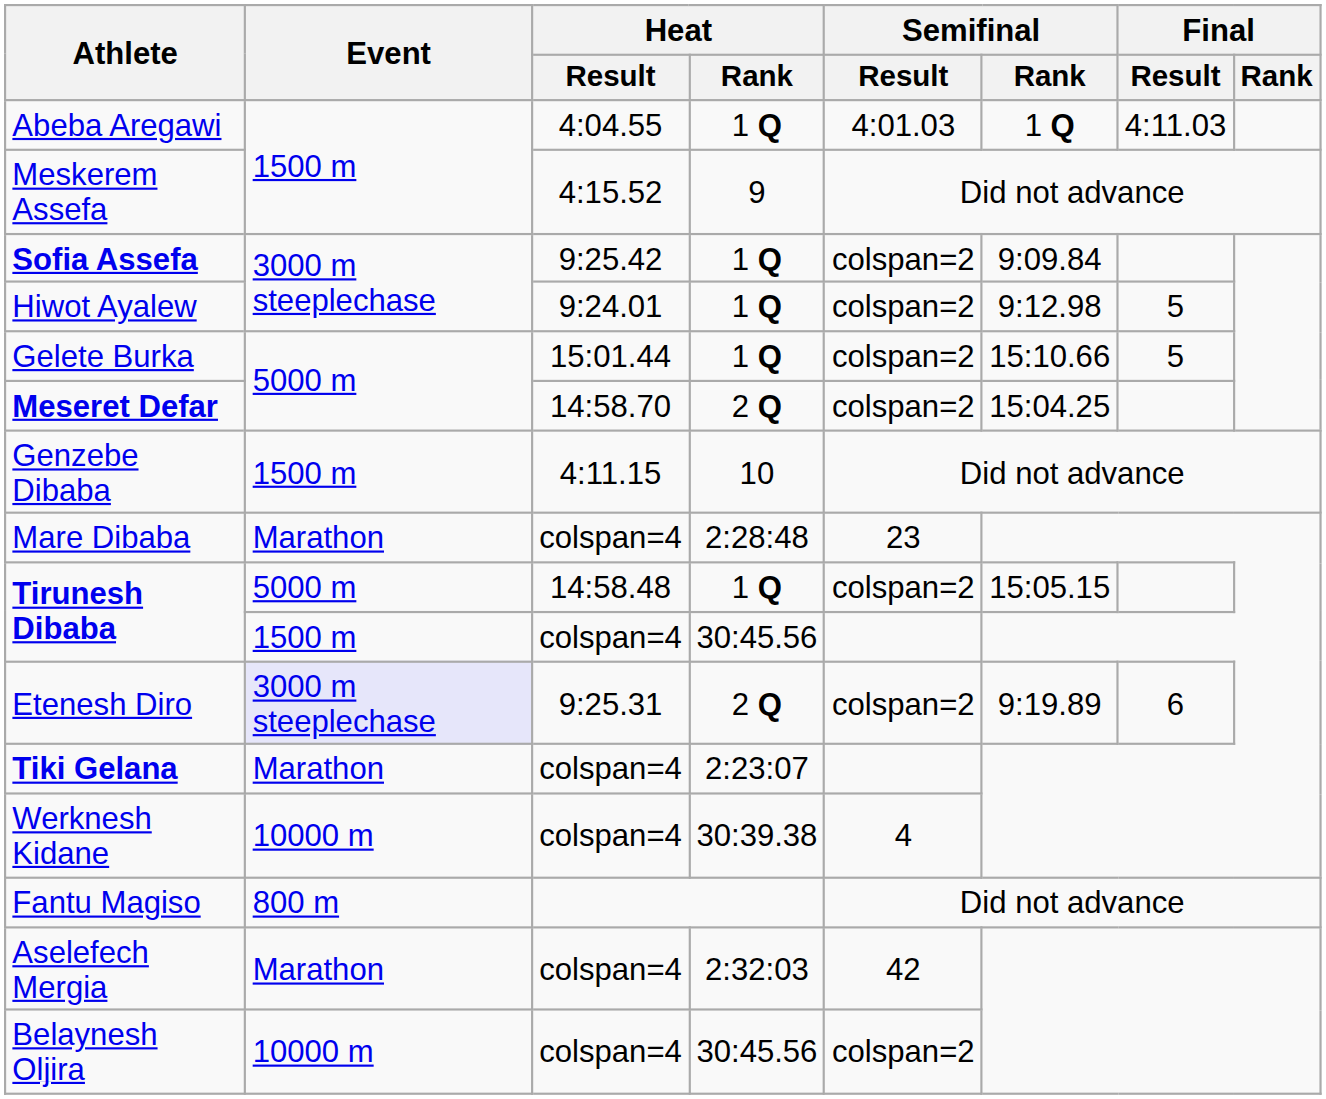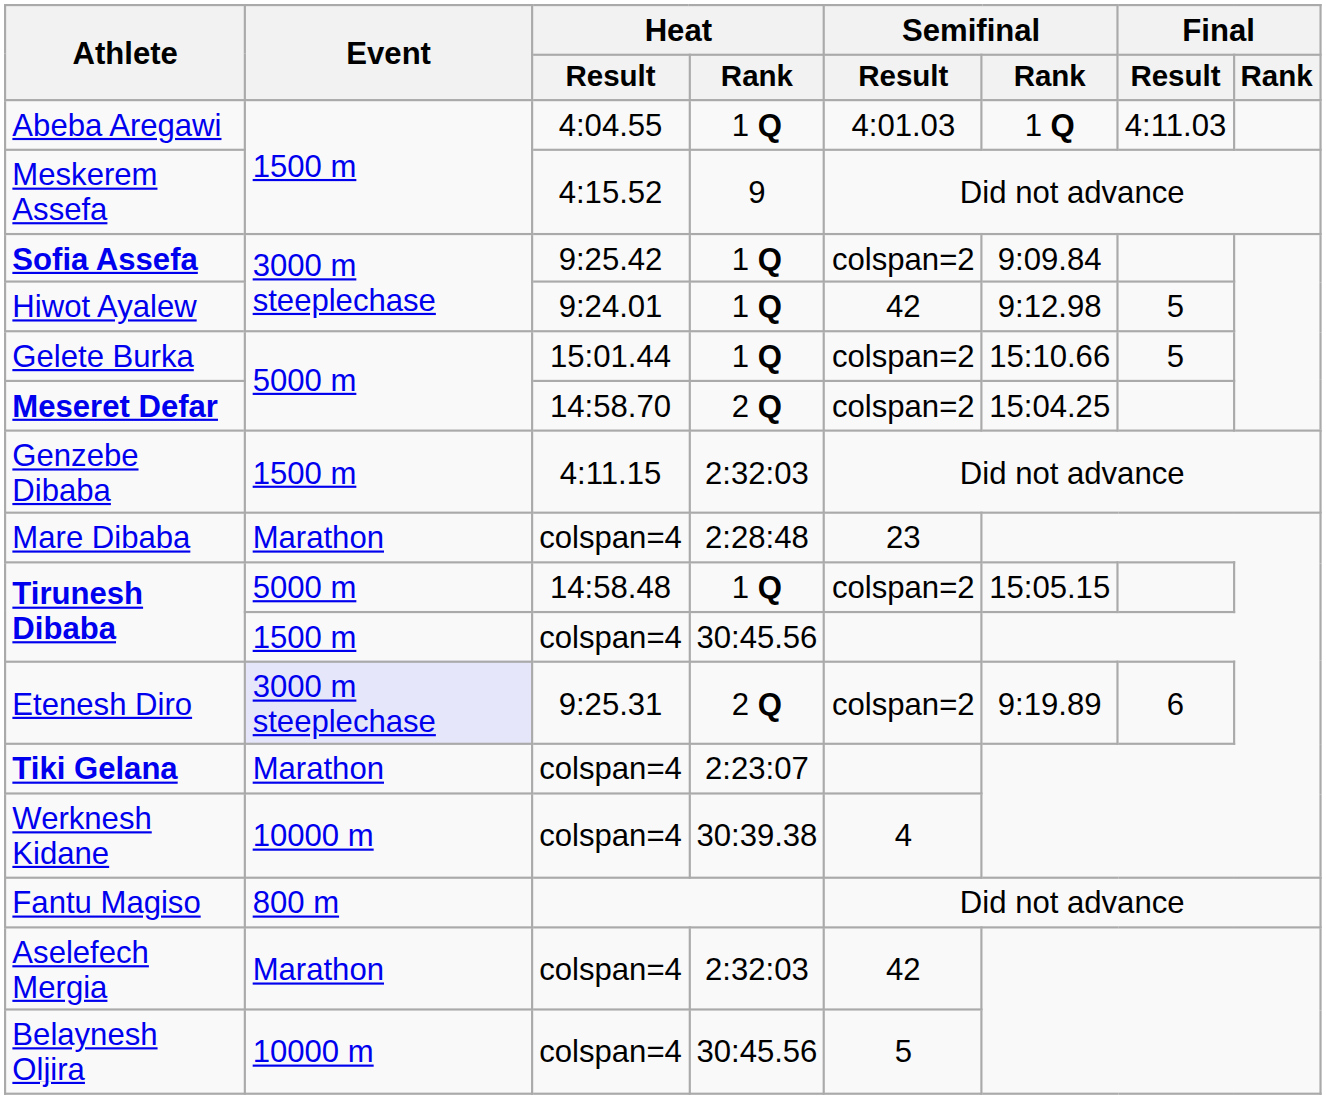(903, 308) colspan=2 -> (903, 308) 42
(757, 472) 10 -> (757, 472) 2:32:03
(903, 1053) colspan=2 -> (903, 1053) 5
